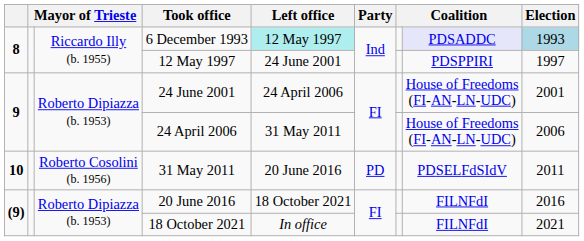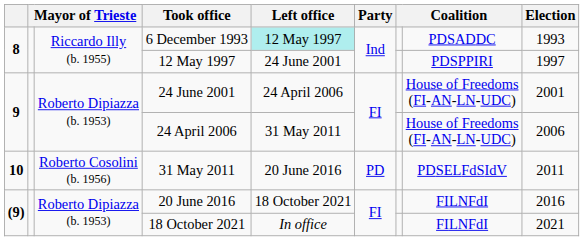(462, 38) lavender background -> (462, 38) no background
(550, 38) lightblue background -> (550, 38) no background
